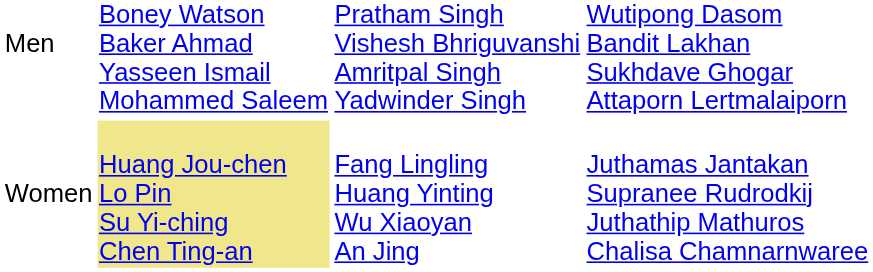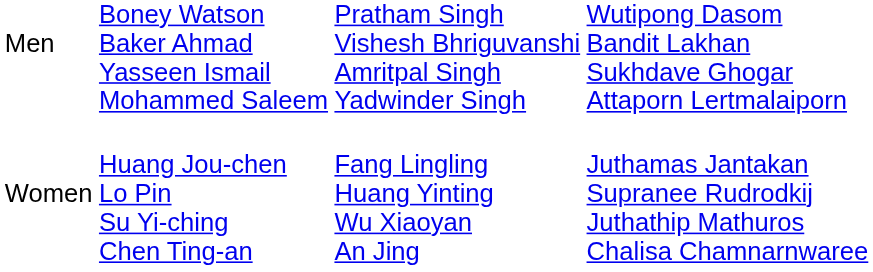(193, 208) khaki background -> (193, 208) no background
